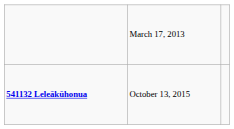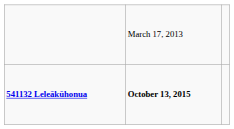(160, 94) normal -> (159, 94) bold
